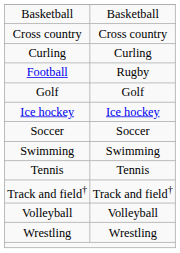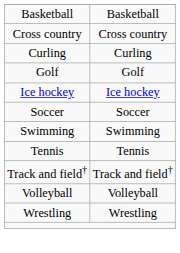- row: (47, 72)
